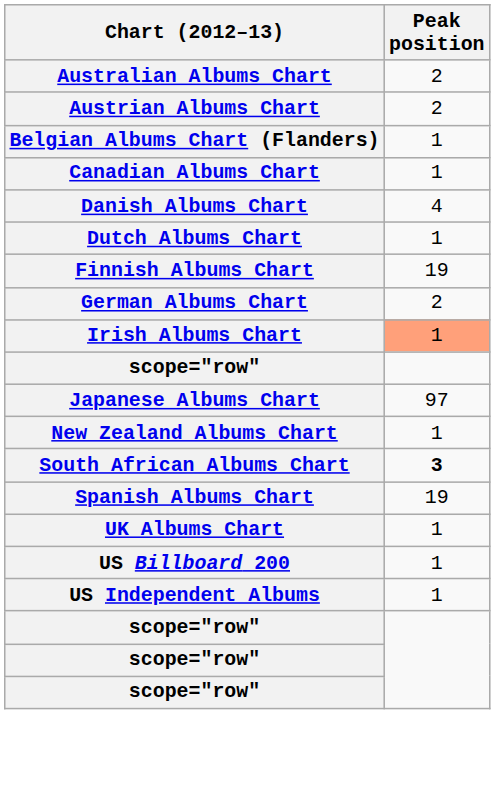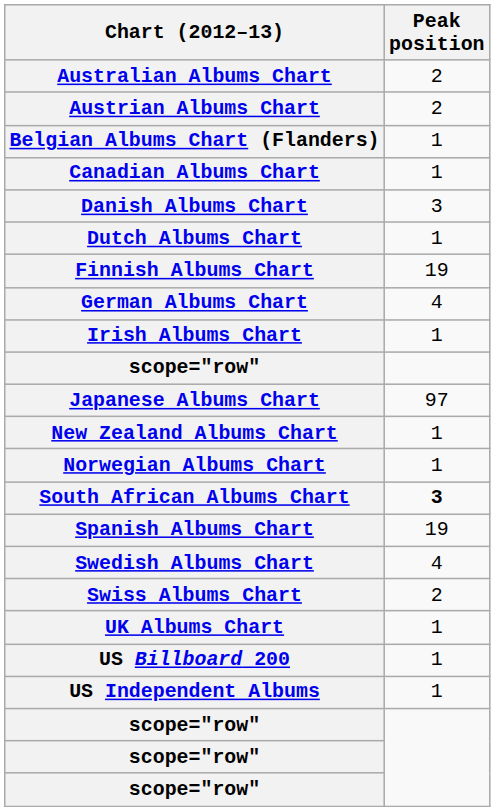(437, 206) 4 -> (437, 206) 3
(437, 303) 2 -> (437, 303) 4
(437, 336) lightsalmon background -> (437, 336) no background
+ row: (195, 465)
+ row: (195, 563)
+ row: (195, 595)
